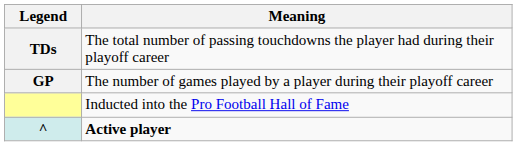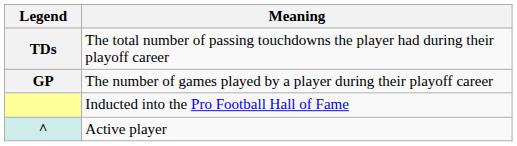(128, 128) bold -> (126, 128) normal
